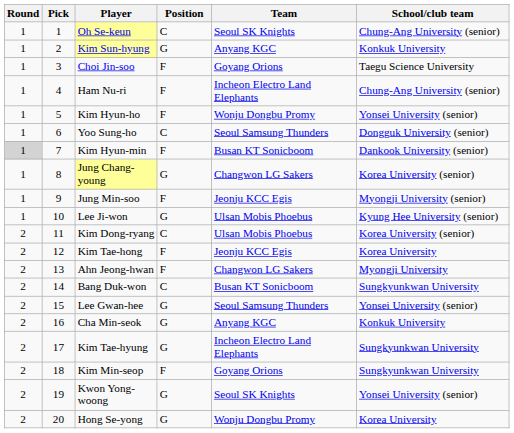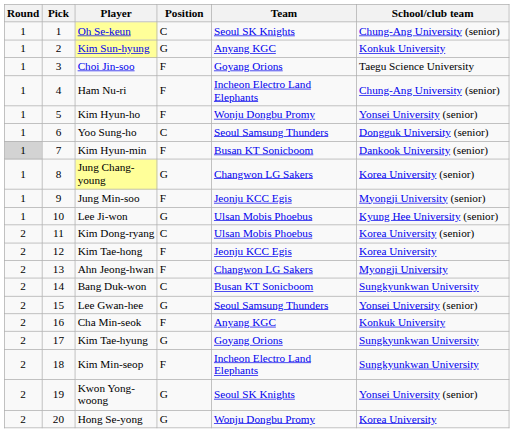(164, 322) G -> (163, 322) F
(262, 346) Incheon Electro Land Elephants -> (248, 340) Goyang Orions
(248, 370) Goyang Orions -> (262, 364) Incheon Electro Land Elephants
